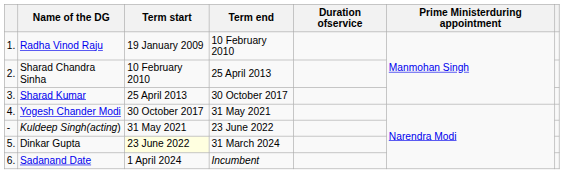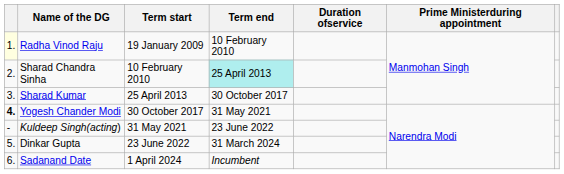(11, 46) no background -> (11, 46) lightyellow background
(241, 73) no background -> (241, 73) paleturquoise background
(11, 112) normal -> (11, 112) bold
(158, 144) lightyellow background -> (158, 144) no background
